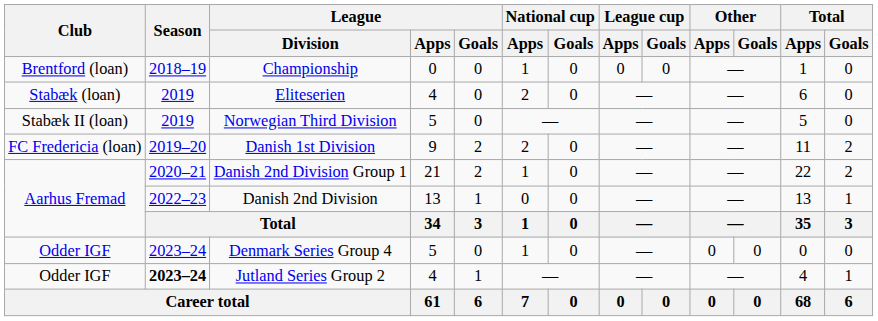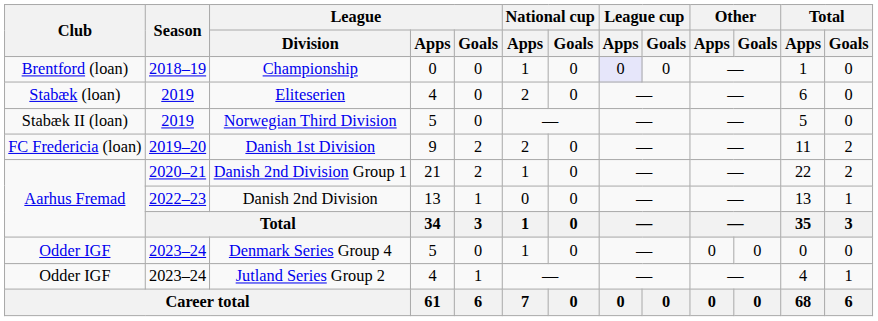(621, 69) no background -> (621, 69) lavender background
(178, 276) bold -> (178, 276) normal
